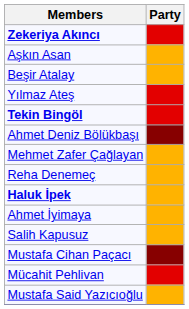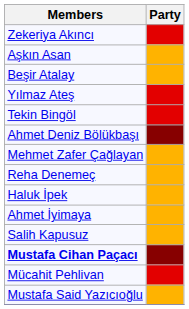(54, 35) bold -> (51, 35) normal
(45, 115) bold -> (42, 115) normal
(39, 195) bold -> (37, 195) normal
(69, 255) normal -> (73, 255) bold
